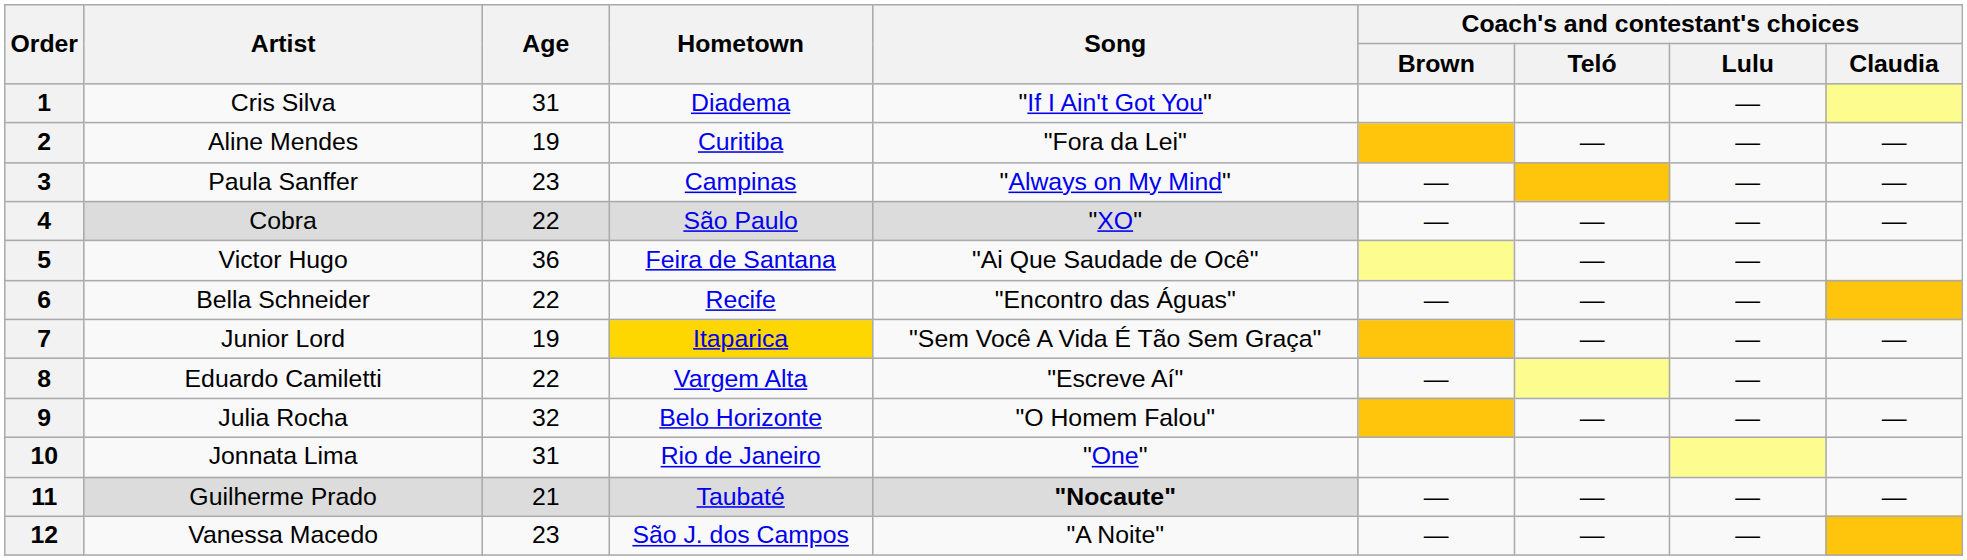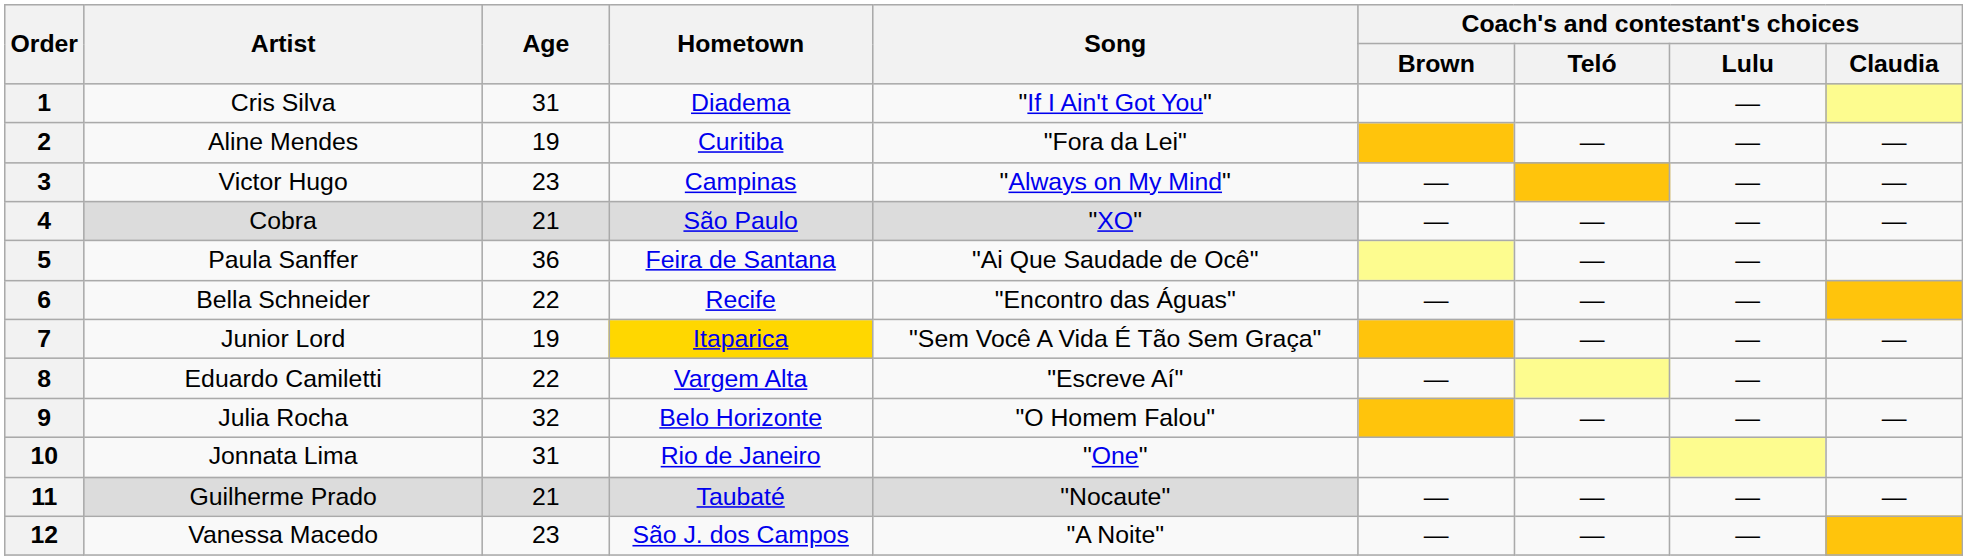(283, 181) Paula Sanffer -> (283, 181) Victor Hugo
(546, 220) 22 -> (546, 220) 21
(283, 260) Victor Hugo -> (283, 260) Paula Sanffer
(1115, 496) bold -> (1115, 496) normal
